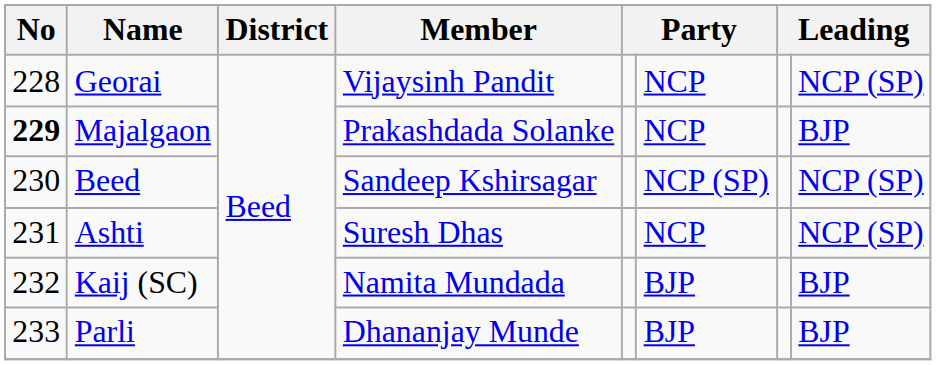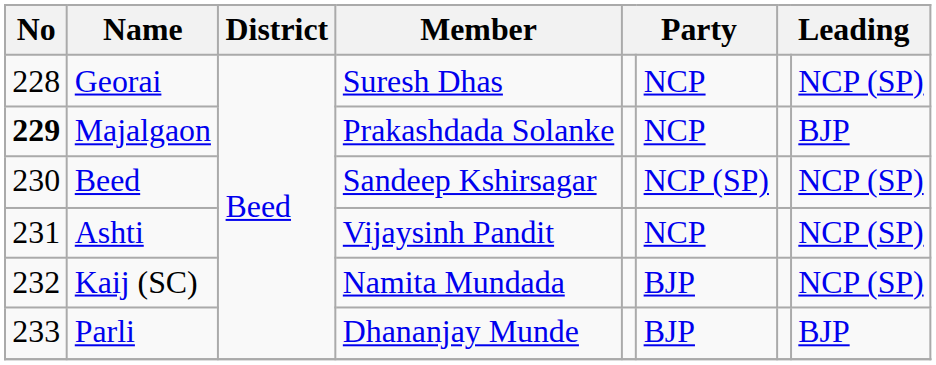(448, 80) Vijaysinh Pandit -> (423, 80) Suresh Dhas
(423, 231) Suresh Dhas -> (448, 231) Vijaysinh Pandit
(824, 282) BJP -> (861, 282) NCP (SP)
